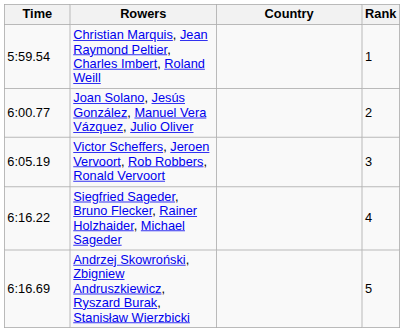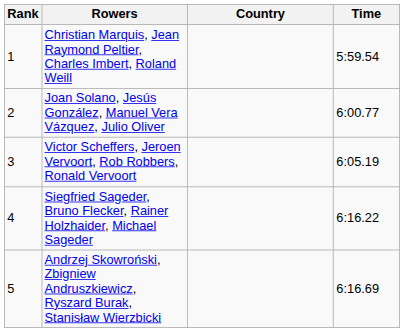columns swapped: (381, 14) <-> (37, 14)
